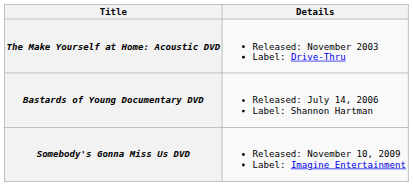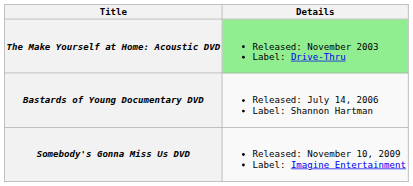(315, 51) no background -> (315, 51) lightgreen background
